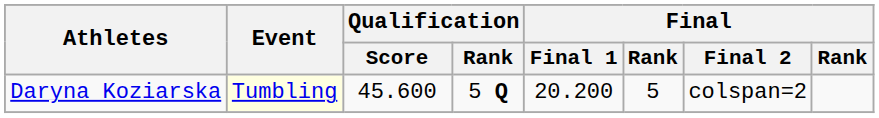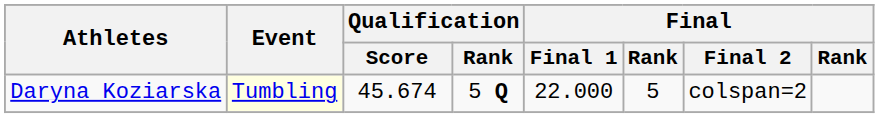(397, 93) 45.600 -> (397, 93) 45.674
(574, 93) 20.200 -> (574, 93) 22.000
